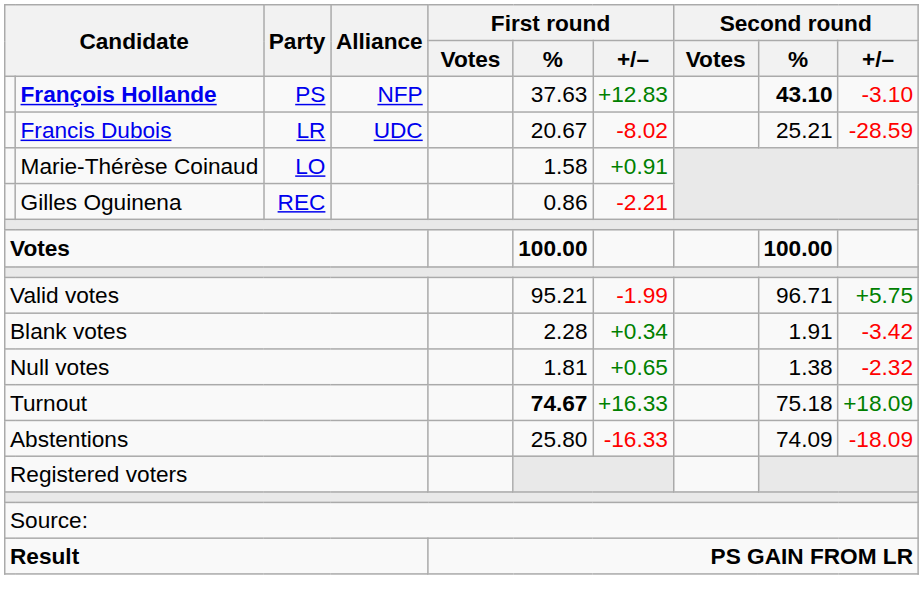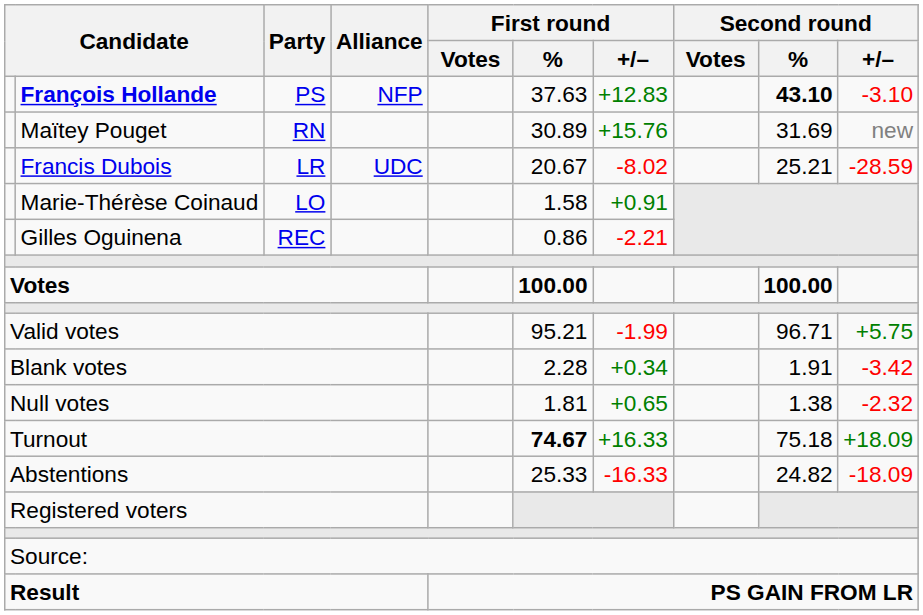+ row: (93, 130)
(559, 438) 25.80 -> (559, 474) 25.33
(804, 438) 74.09 -> (804, 474) 24.82
